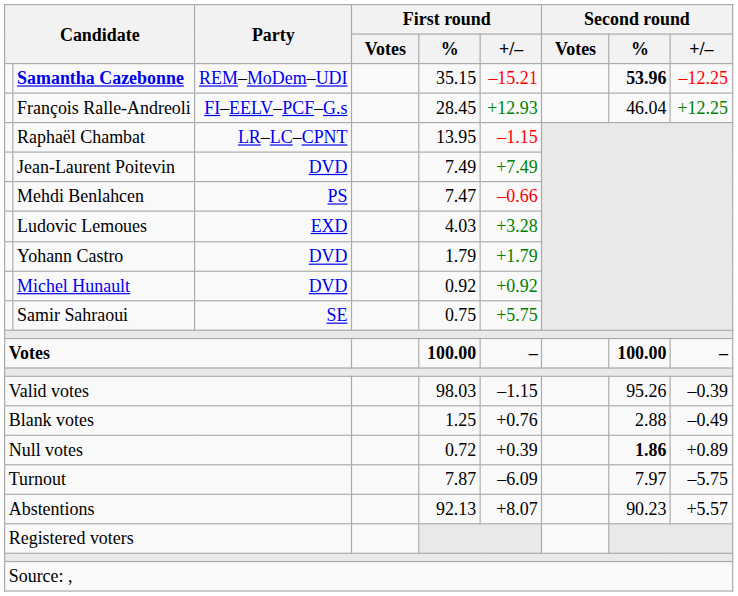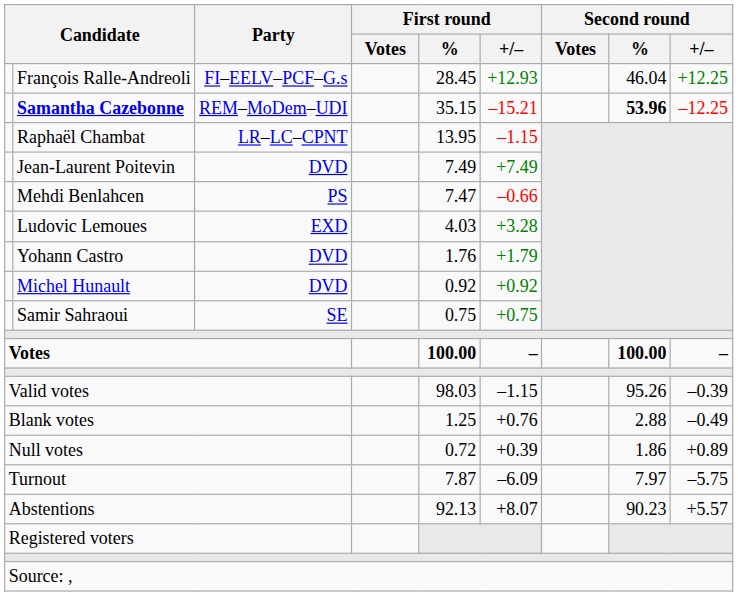rows swapped: (100, 78) <-> (104, 108)
(461, 256) 1.79 -> (461, 256) 1.76
(517, 315) +5.75 -> (517, 315) +0.75
(651, 450) bold -> (651, 450) normal
